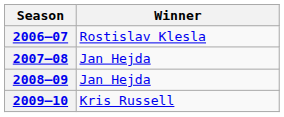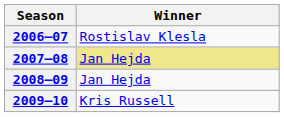(115, 58) no background -> (115, 58) khaki background
